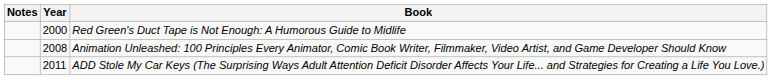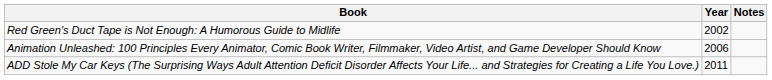columns swapped: (418, 13) <-> (22, 13)
(55, 30) 2000 -> (716, 30) 2002
(55, 48) 2008 -> (716, 48) 2006
